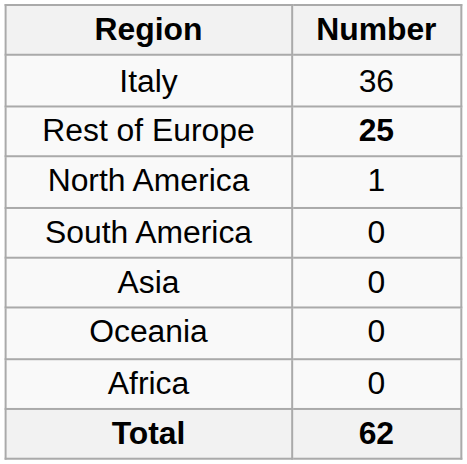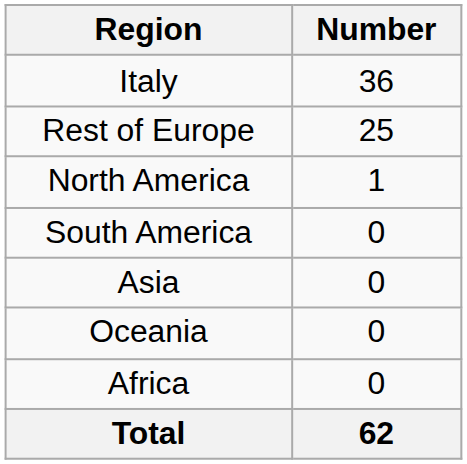(376, 130) bold -> (376, 130) normal
